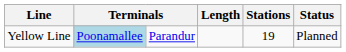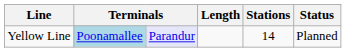(172, 36) no background -> (172, 36) lavender background
(268, 36) 19 -> (268, 36) 14
